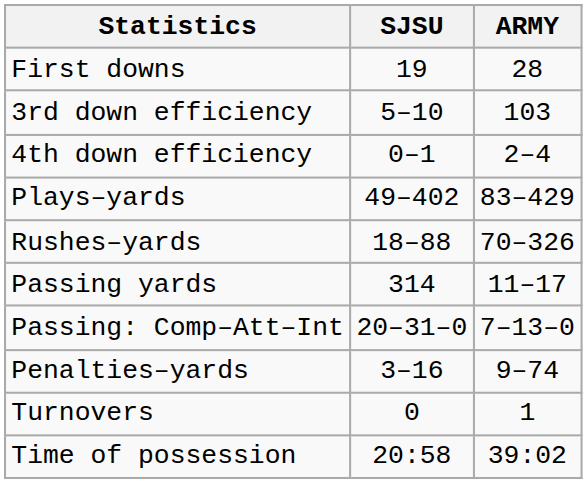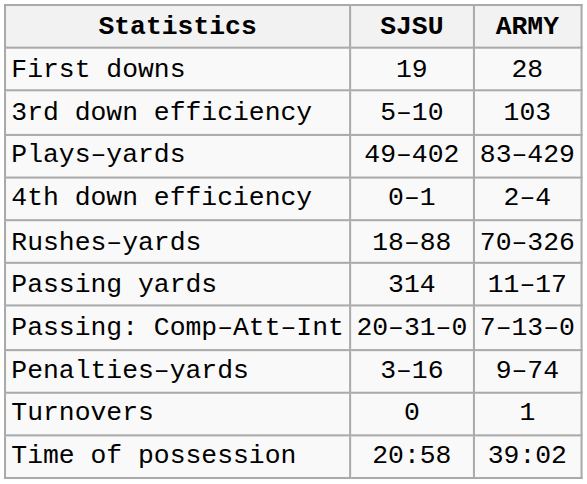rows swapped: (162, 156) <-> (98, 199)
